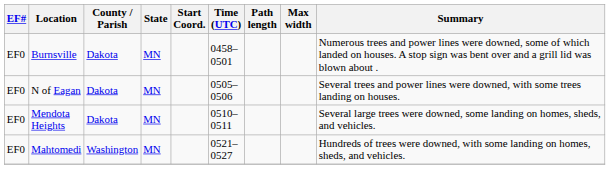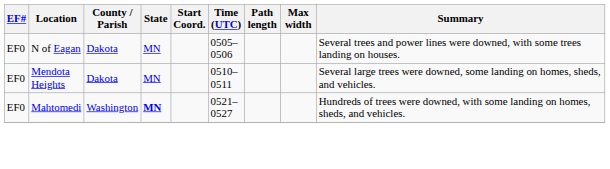- row: (54, 54)
(152, 149) normal -> (152, 107) bold
